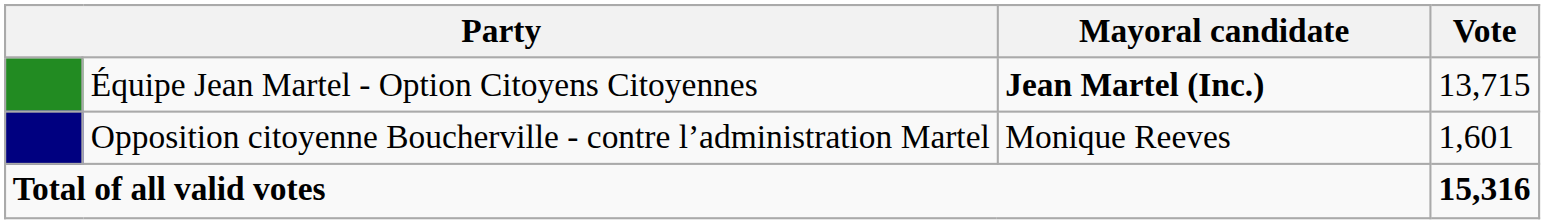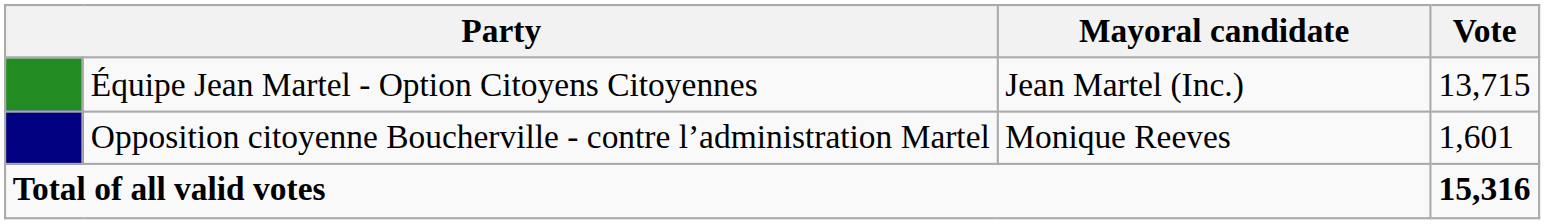(1135, 84) bold -> (1125, 84) normal
